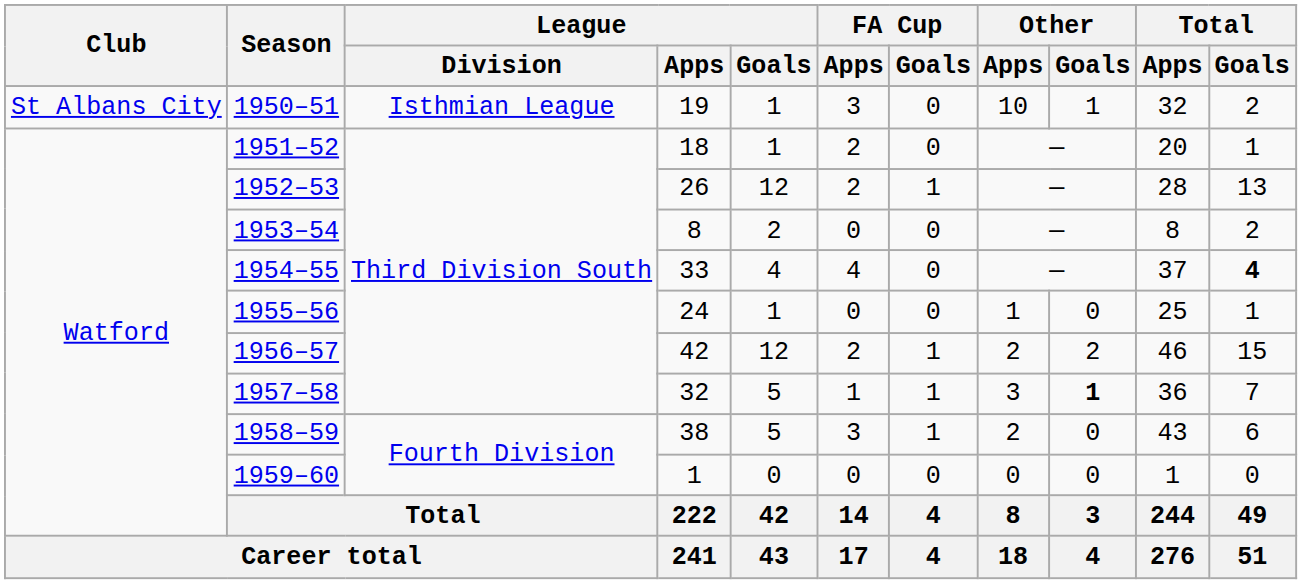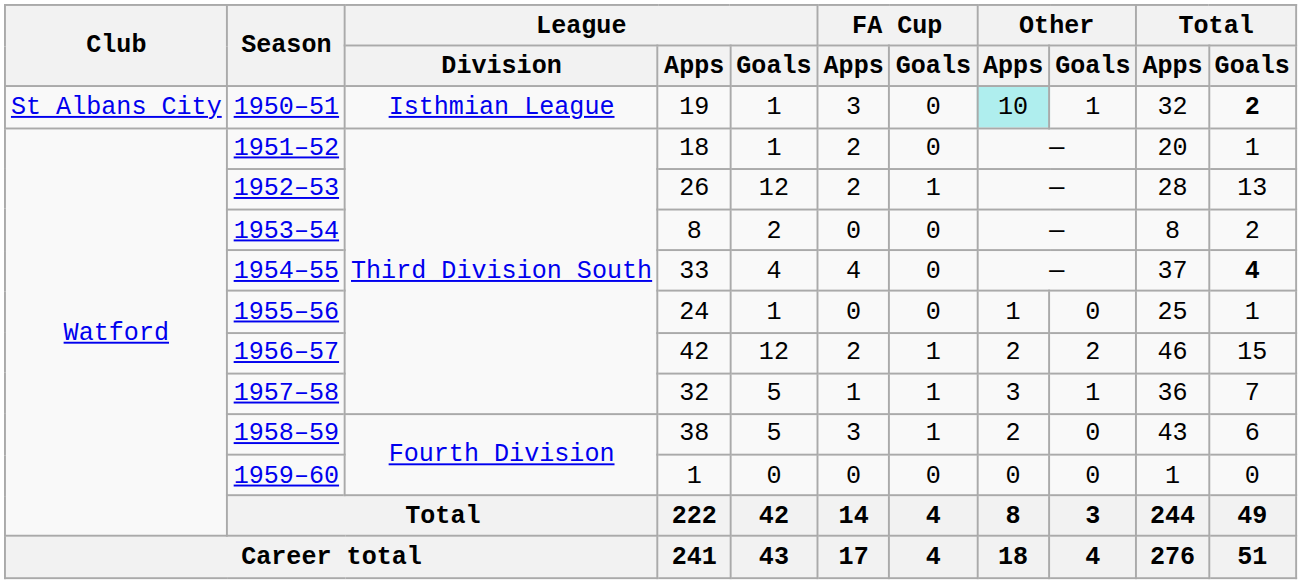(1013, 107) no background -> (1013, 107) paleturquoise background
(1252, 107) normal -> (1252, 107) bold
(1093, 393) bold -> (1093, 393) normal
